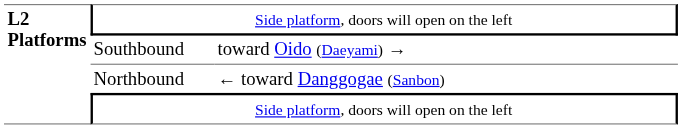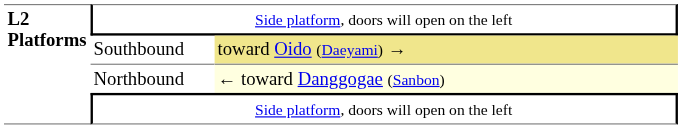(312, 49) no background -> (312, 49) khaki background
(331, 78) no background -> (331, 78) lightyellow background
